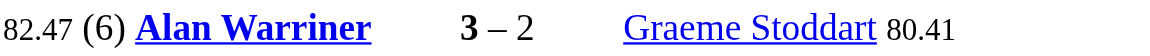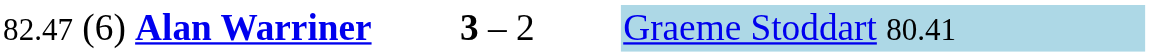(790, 27) no background -> (790, 27) lightblue background
